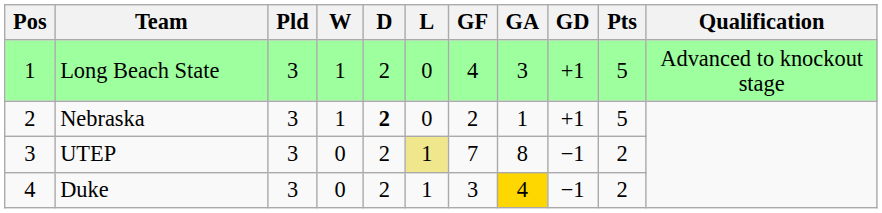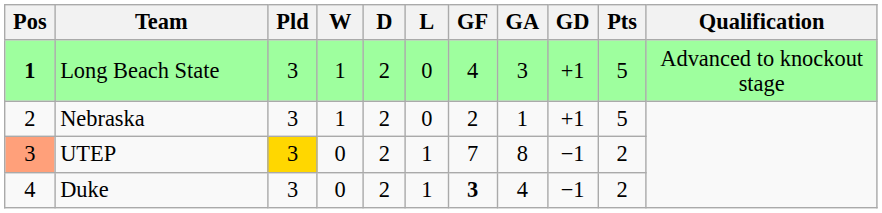(30, 70) normal -> (30, 70) bold
(384, 118) bold -> (384, 118) normal
(30, 154) no background -> (30, 154) lightsalmon background
(293, 154) no background -> (293, 154) gold background
(427, 154) khaki background -> (427, 154) no background
(473, 189) normal -> (473, 189) bold
(522, 189) gold background -> (522, 189) no background
